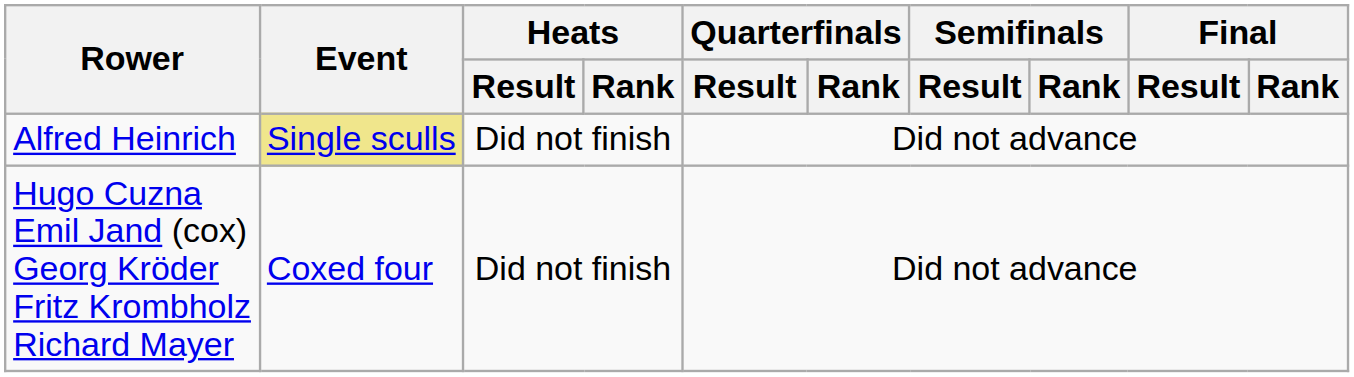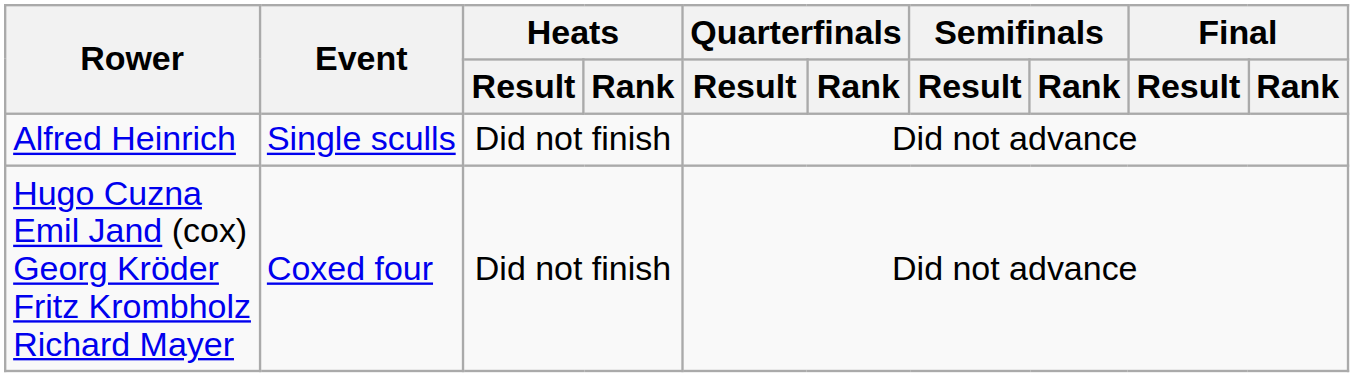(361, 140) khaki background -> (361, 140) no background
